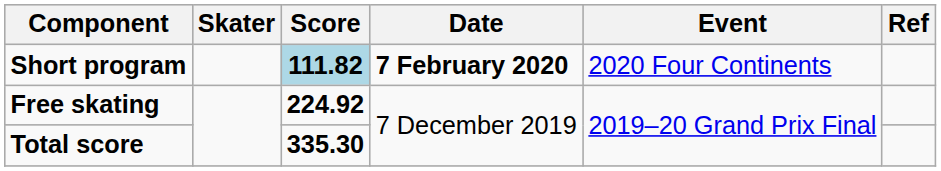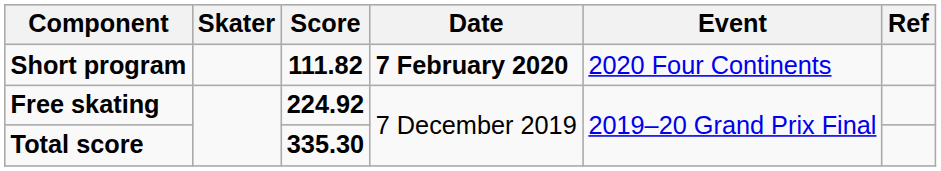(325, 64) lightblue background -> (325, 64) no background
